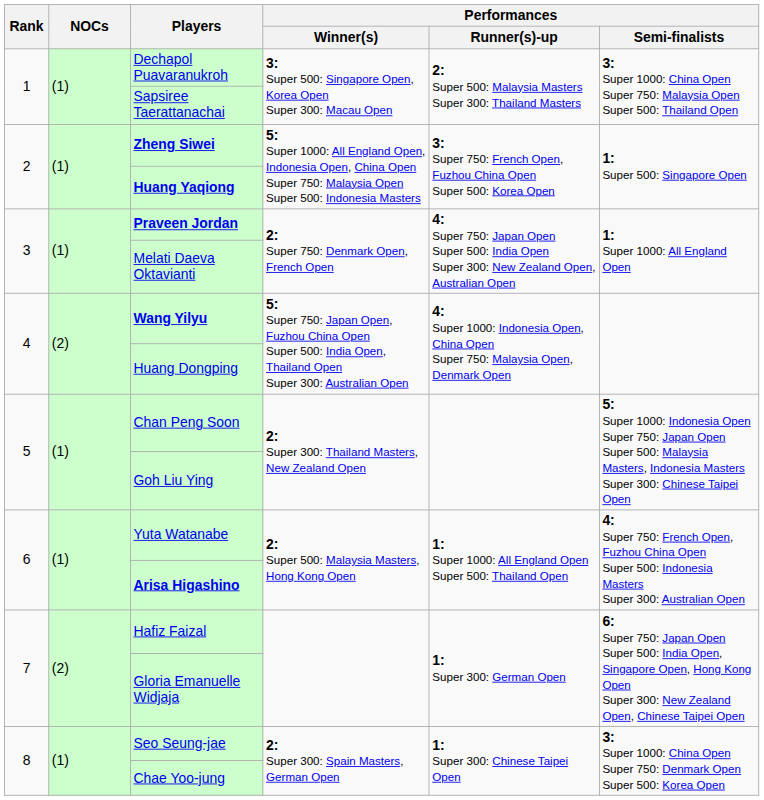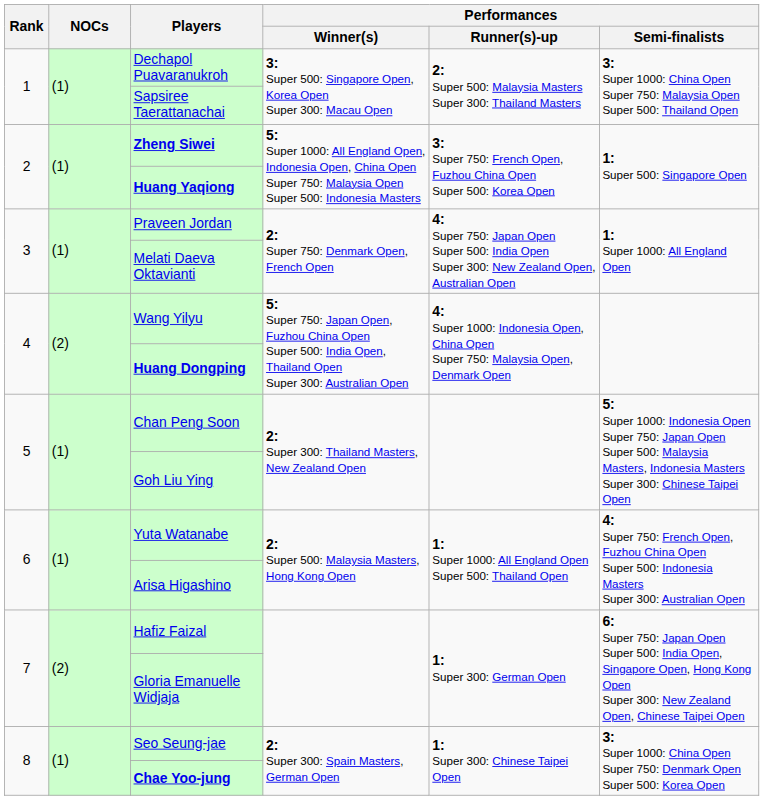(186, 224) bold -> (183, 224) normal
(170, 318) bold -> (168, 318) normal
(186, 368) normal -> (190, 368) bold
(187, 585) bold -> (182, 585) normal
(179, 778) normal -> (182, 778) bold
